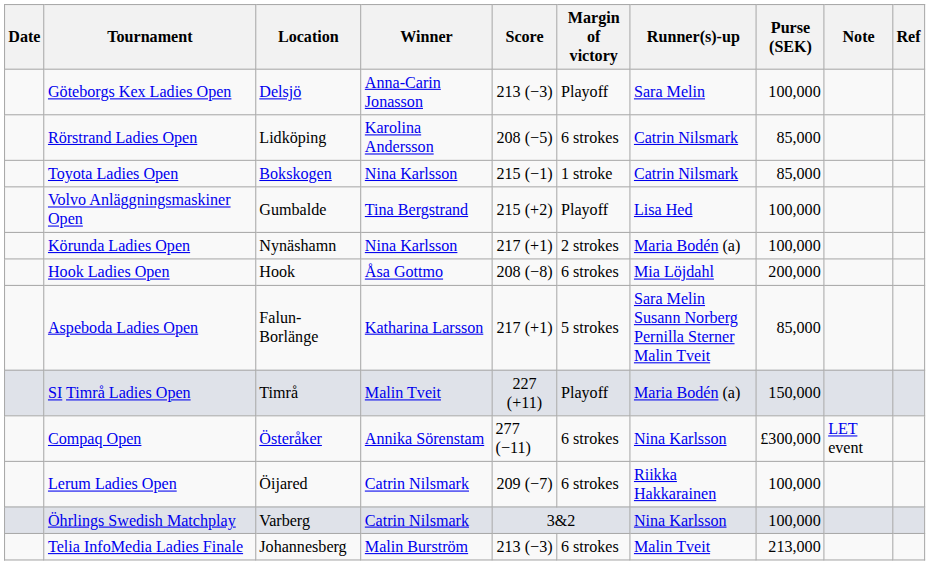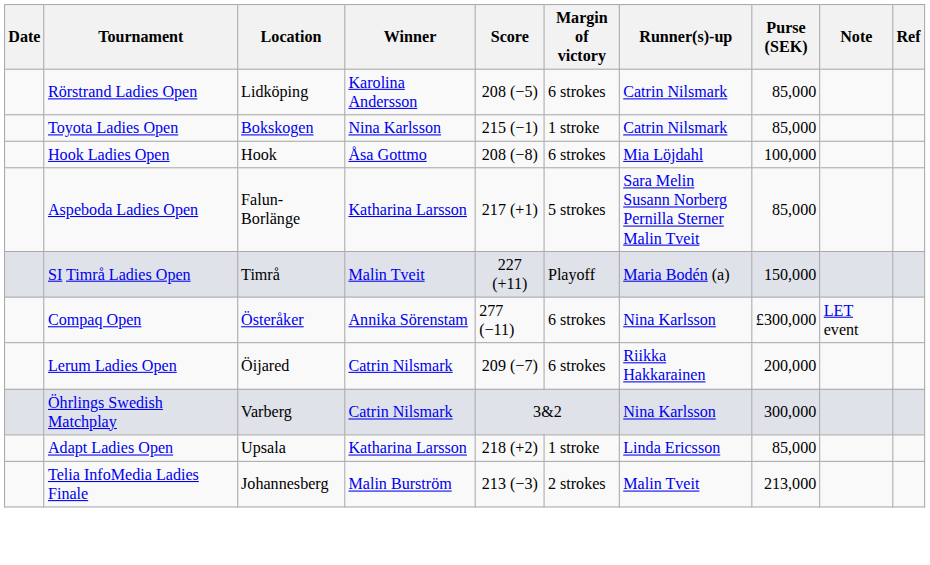- row: (140, 92)
- row: (139, 210)
- row: (119, 246)
(795, 272) 200,000 -> (790, 154) 100,000
(795, 483) 100,000 -> (790, 366) 200,000
(795, 520) 100,000 -> (790, 411) 300,000
+ row: (111, 447)
(590, 546) 6 strokes -> (577, 483) 2 strokes
